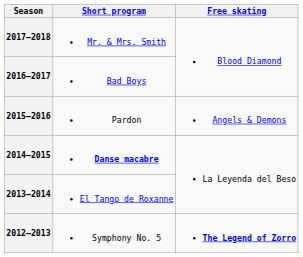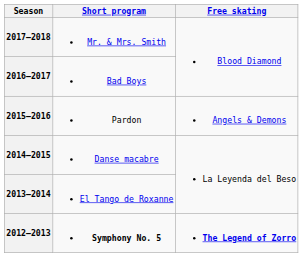(114, 160) bold -> (114, 160) normal
(114, 238) normal -> (114, 238) bold
